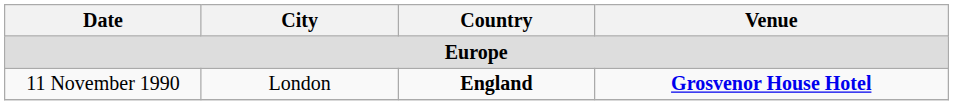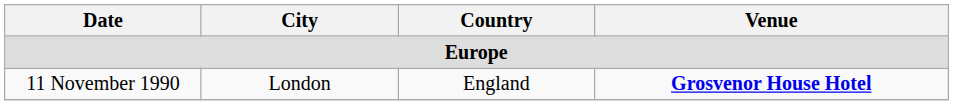(496, 83) bold -> (496, 83) normal
